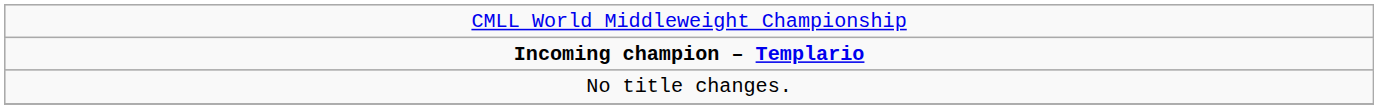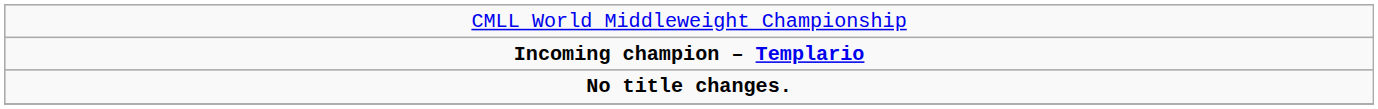(689, 87) normal -> (689, 87) bold
